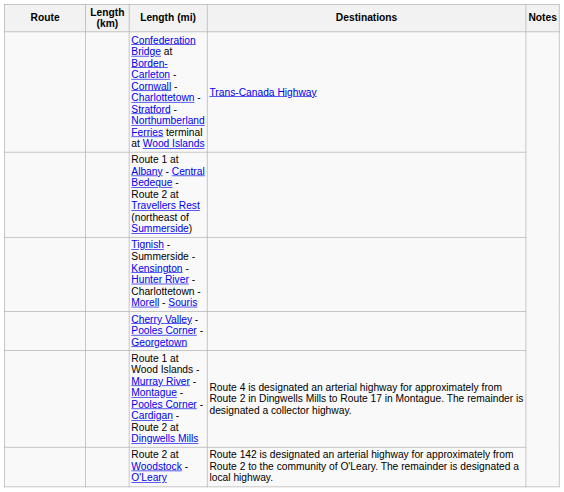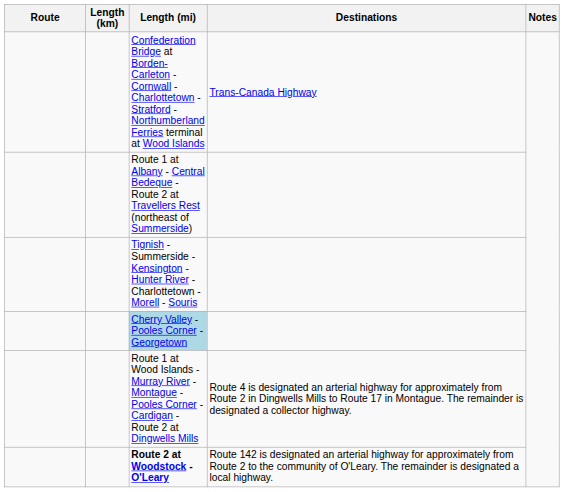(167, 331) no background -> (167, 331) lightblue background
(160, 467) normal -> (162, 467) bold
